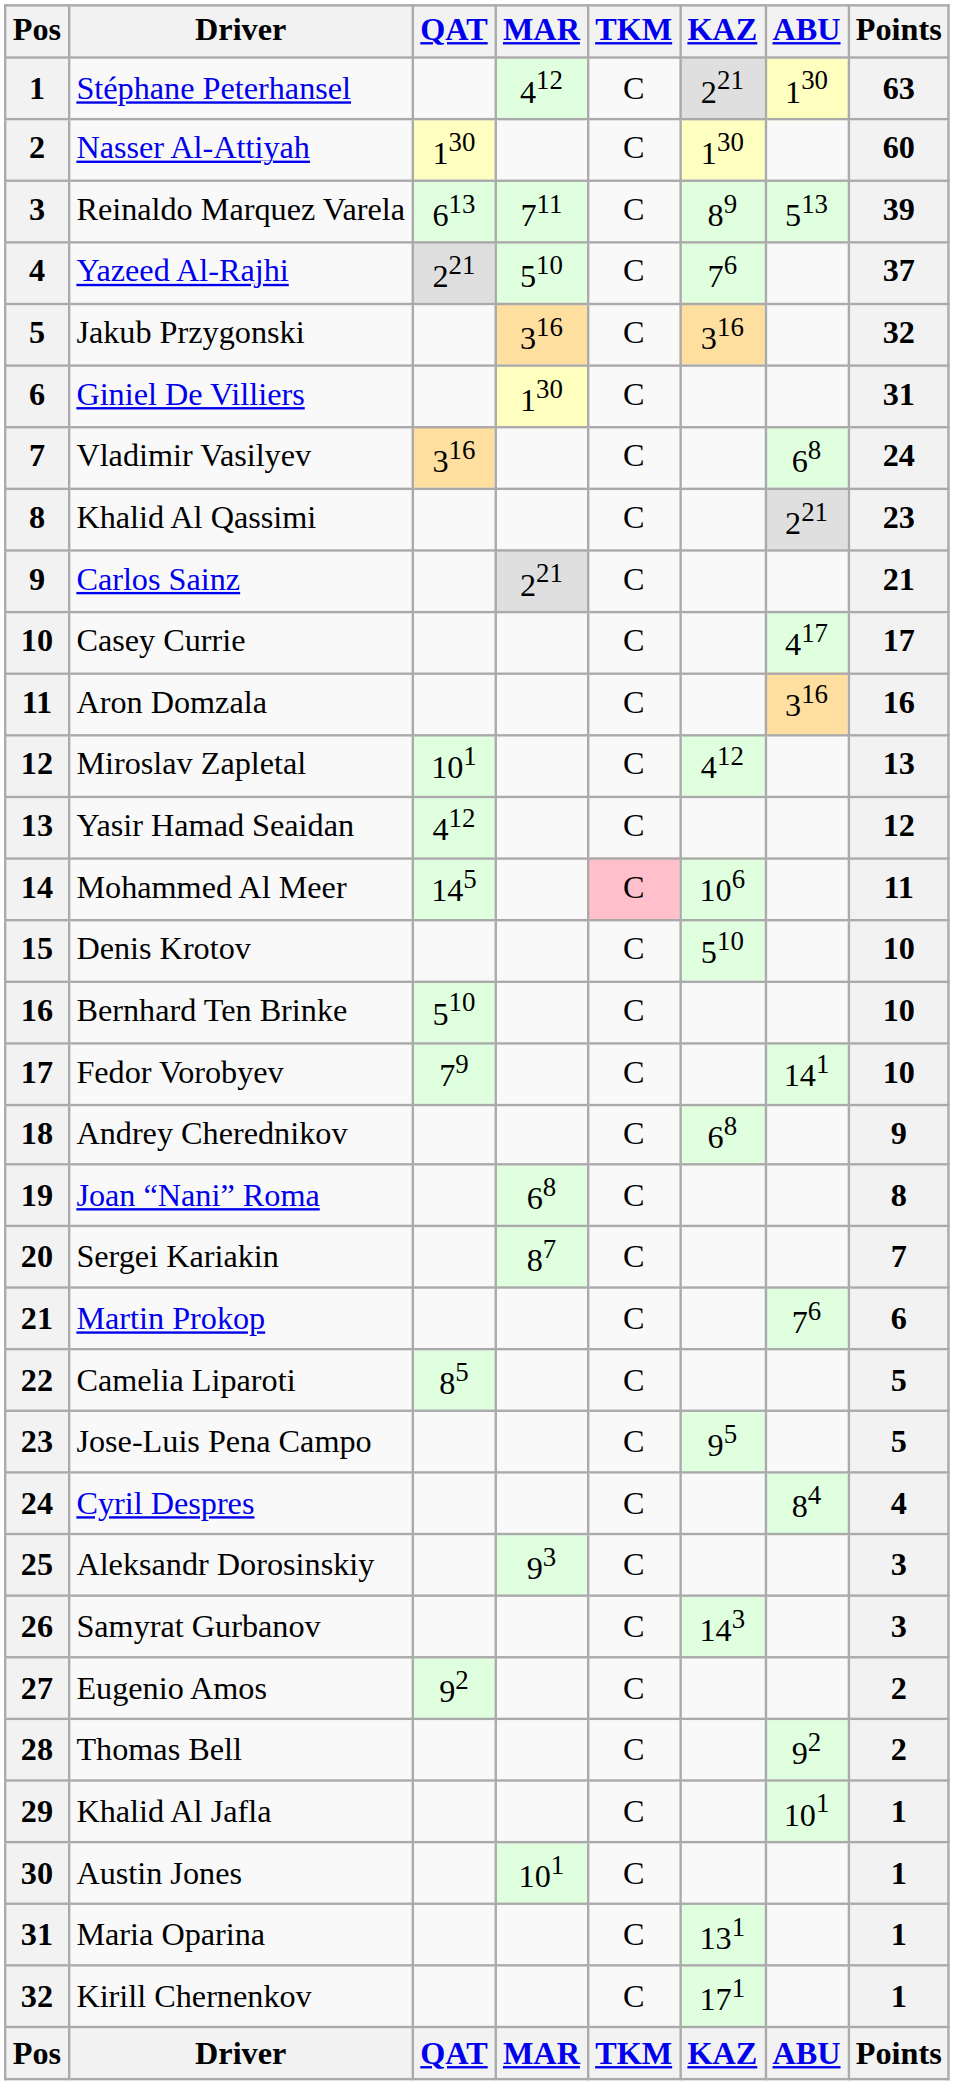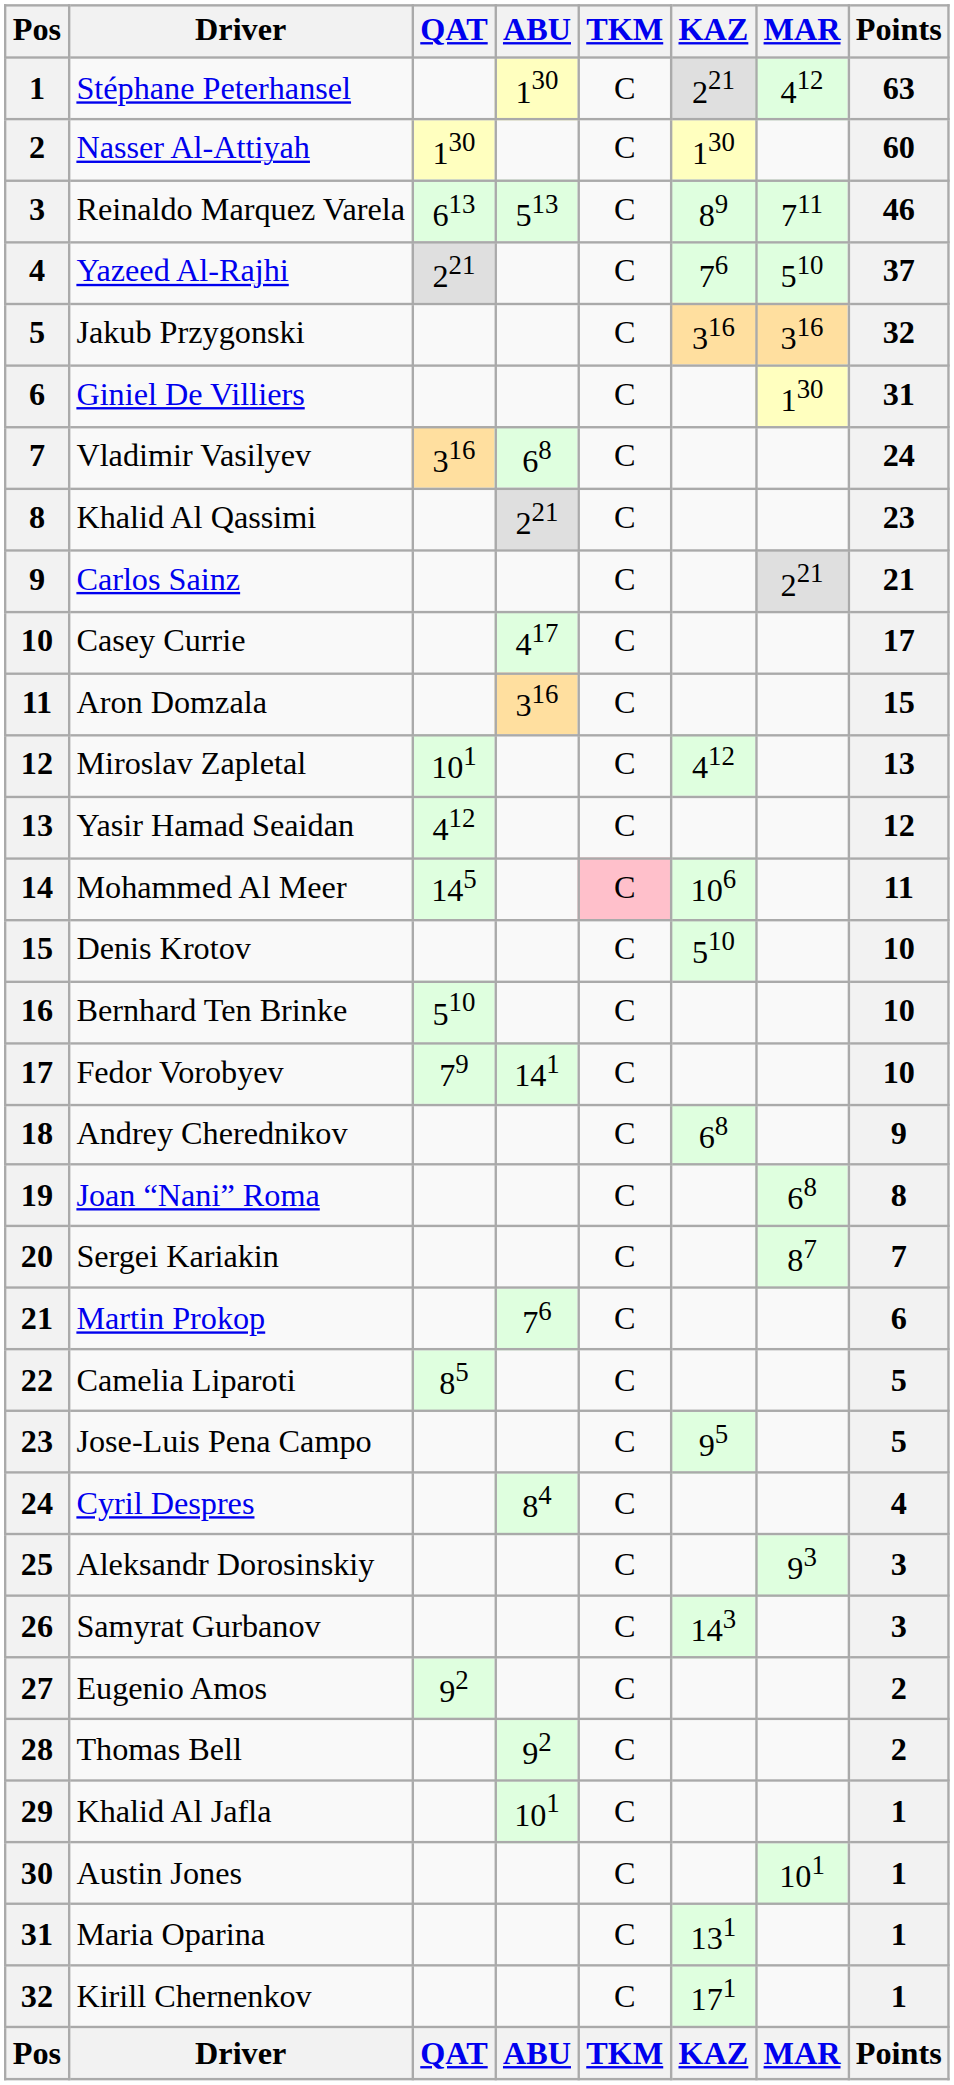columns swapped: (807, 30) <-> (541, 30)
(899, 210) 39 -> (899, 210) 46
(899, 703) 16 -> (899, 703) 15
